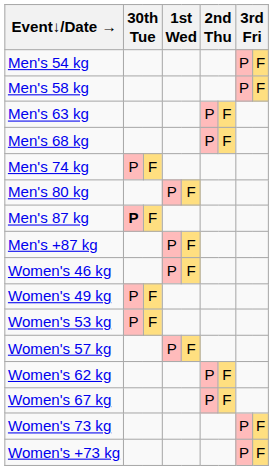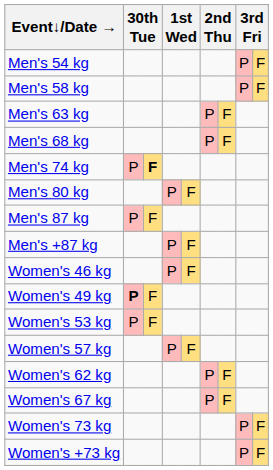(153, 166) normal -> (153, 166) bold
(133, 218) bold -> (133, 218) normal
(133, 296) normal -> (133, 296) bold
